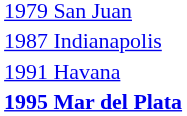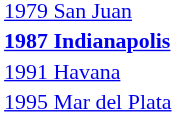(83, 41) normal -> (87, 41) bold
(93, 101) bold -> (88, 101) normal
